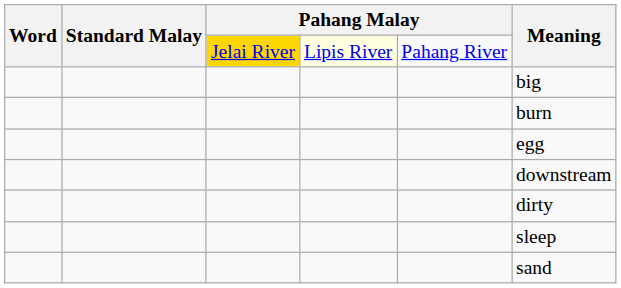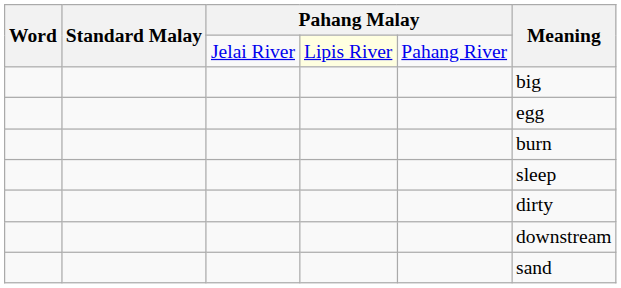(253, 50) gold background -> (253, 50) no background
(534, 112) burn -> (530, 112) egg
(530, 143) egg -> (534, 143) burn
(564, 174) downstream -> (536, 174) sleep
(536, 236) sleep -> (564, 236) downstream
